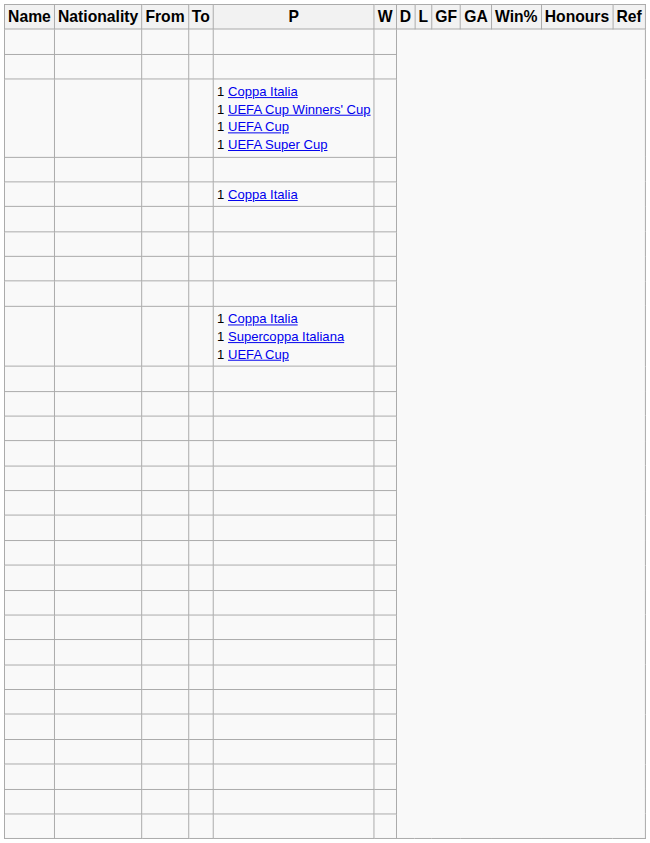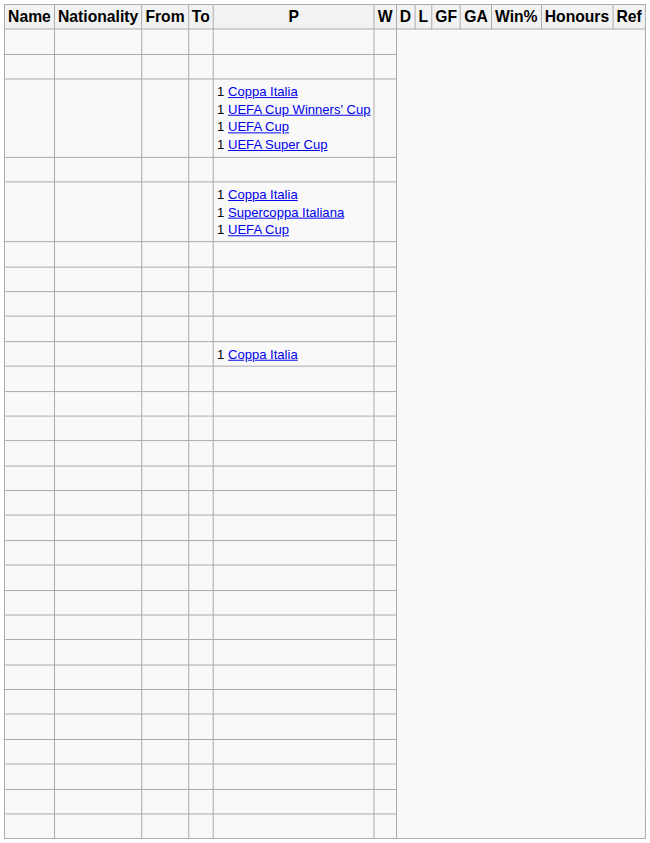(257, 195) 1 Coppa Italia -> (281, 212) 1 Coppa Italia 1 Supercoppa Italiana 1 UEFA Cup
(281, 337) 1 Coppa Italia 1 Supercoppa Italiana 1 UEFA Cup -> (257, 354) 1 Coppa Italia
